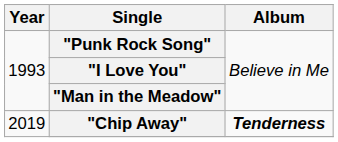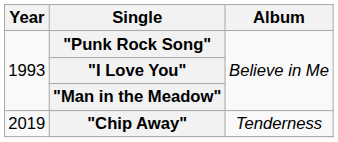(279, 123) bold -> (279, 123) normal
